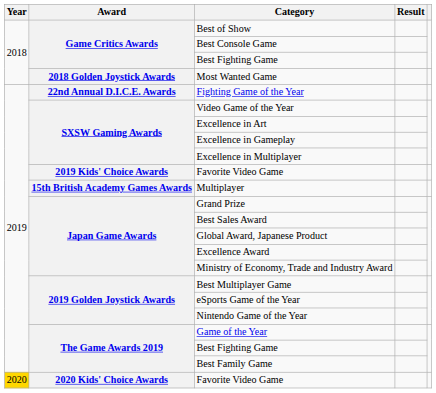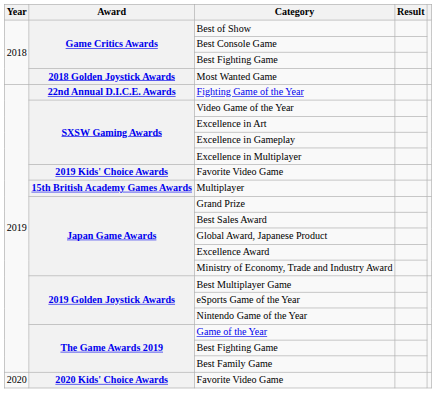(17, 380) gold background -> (17, 380) no background
